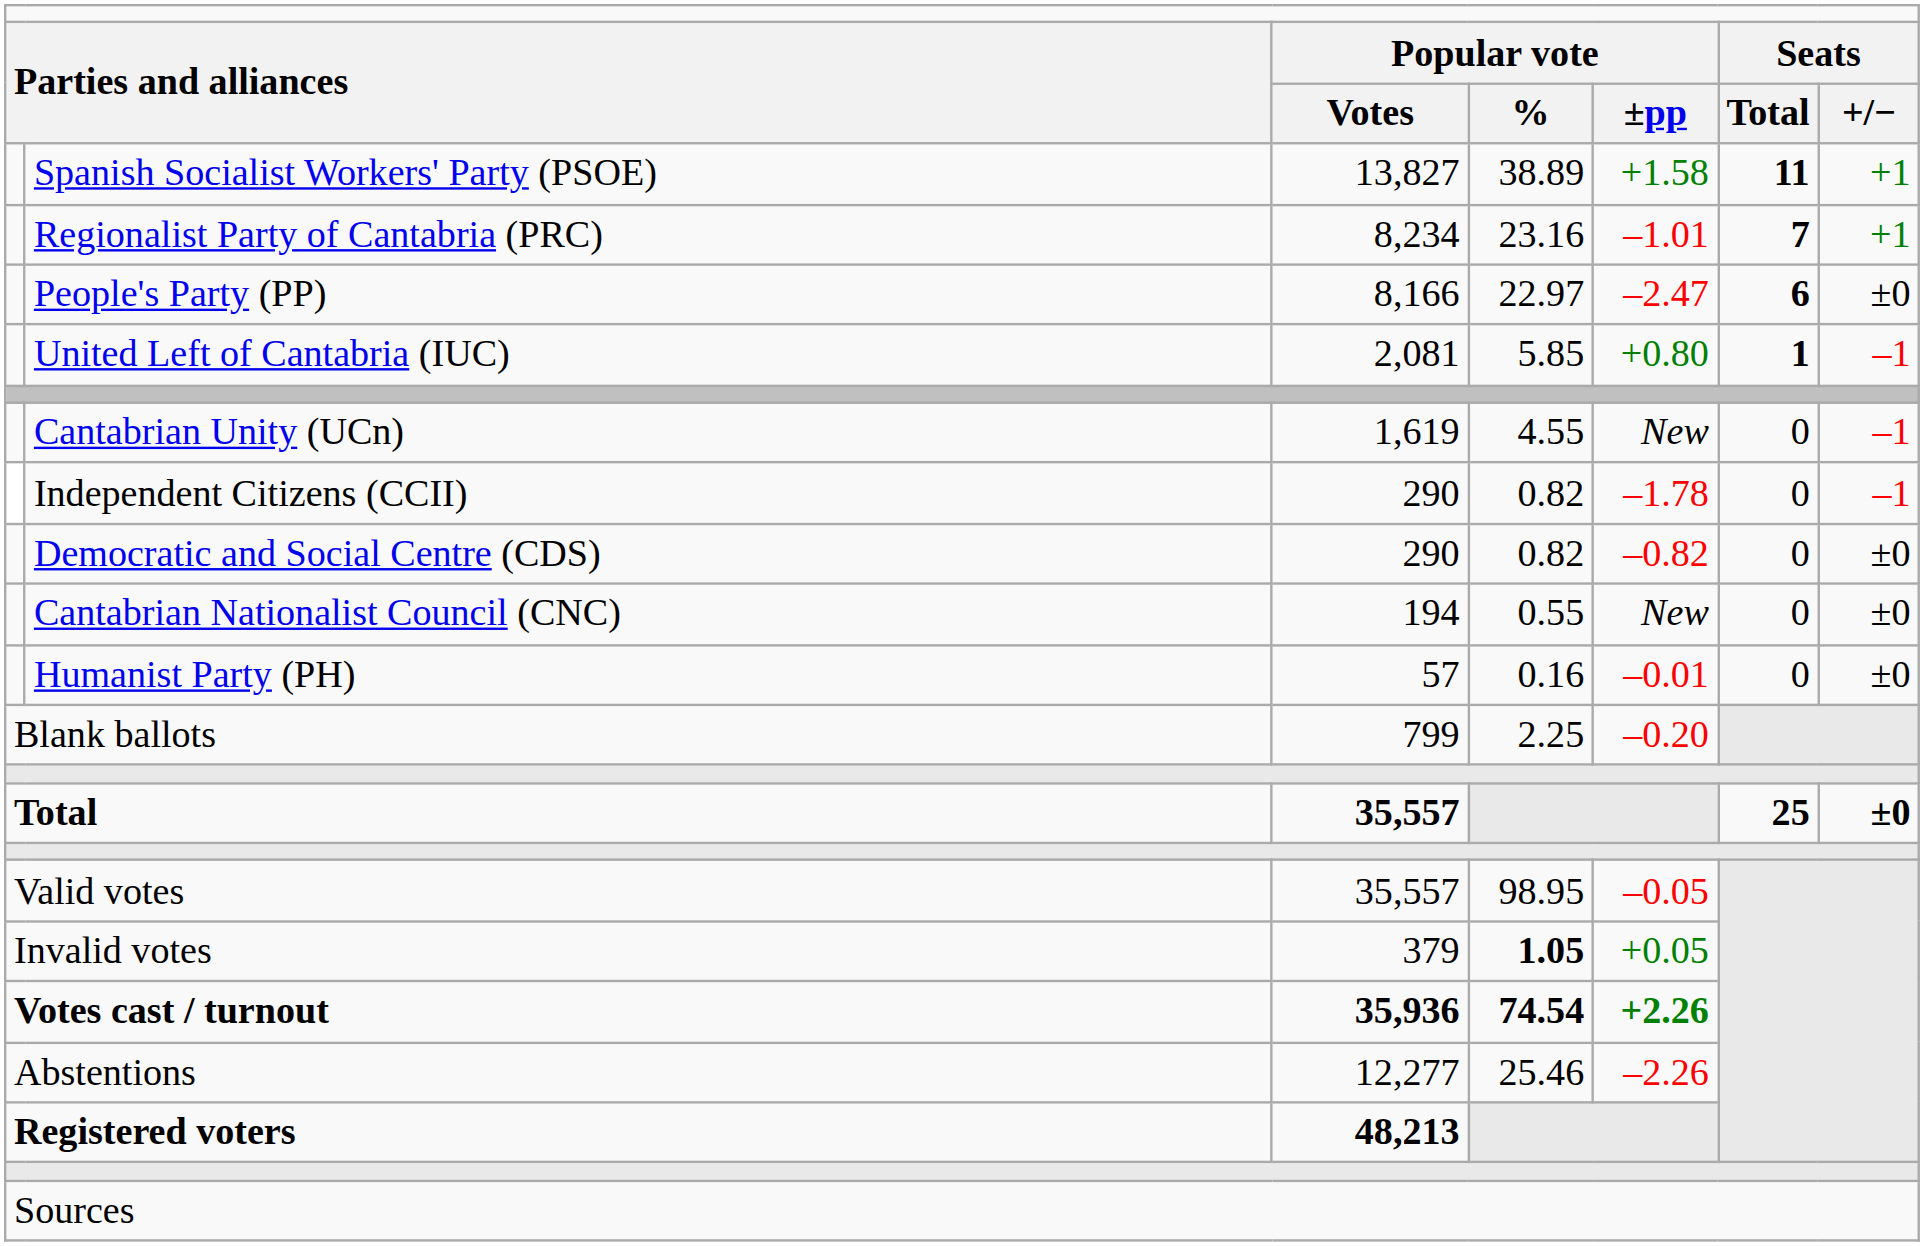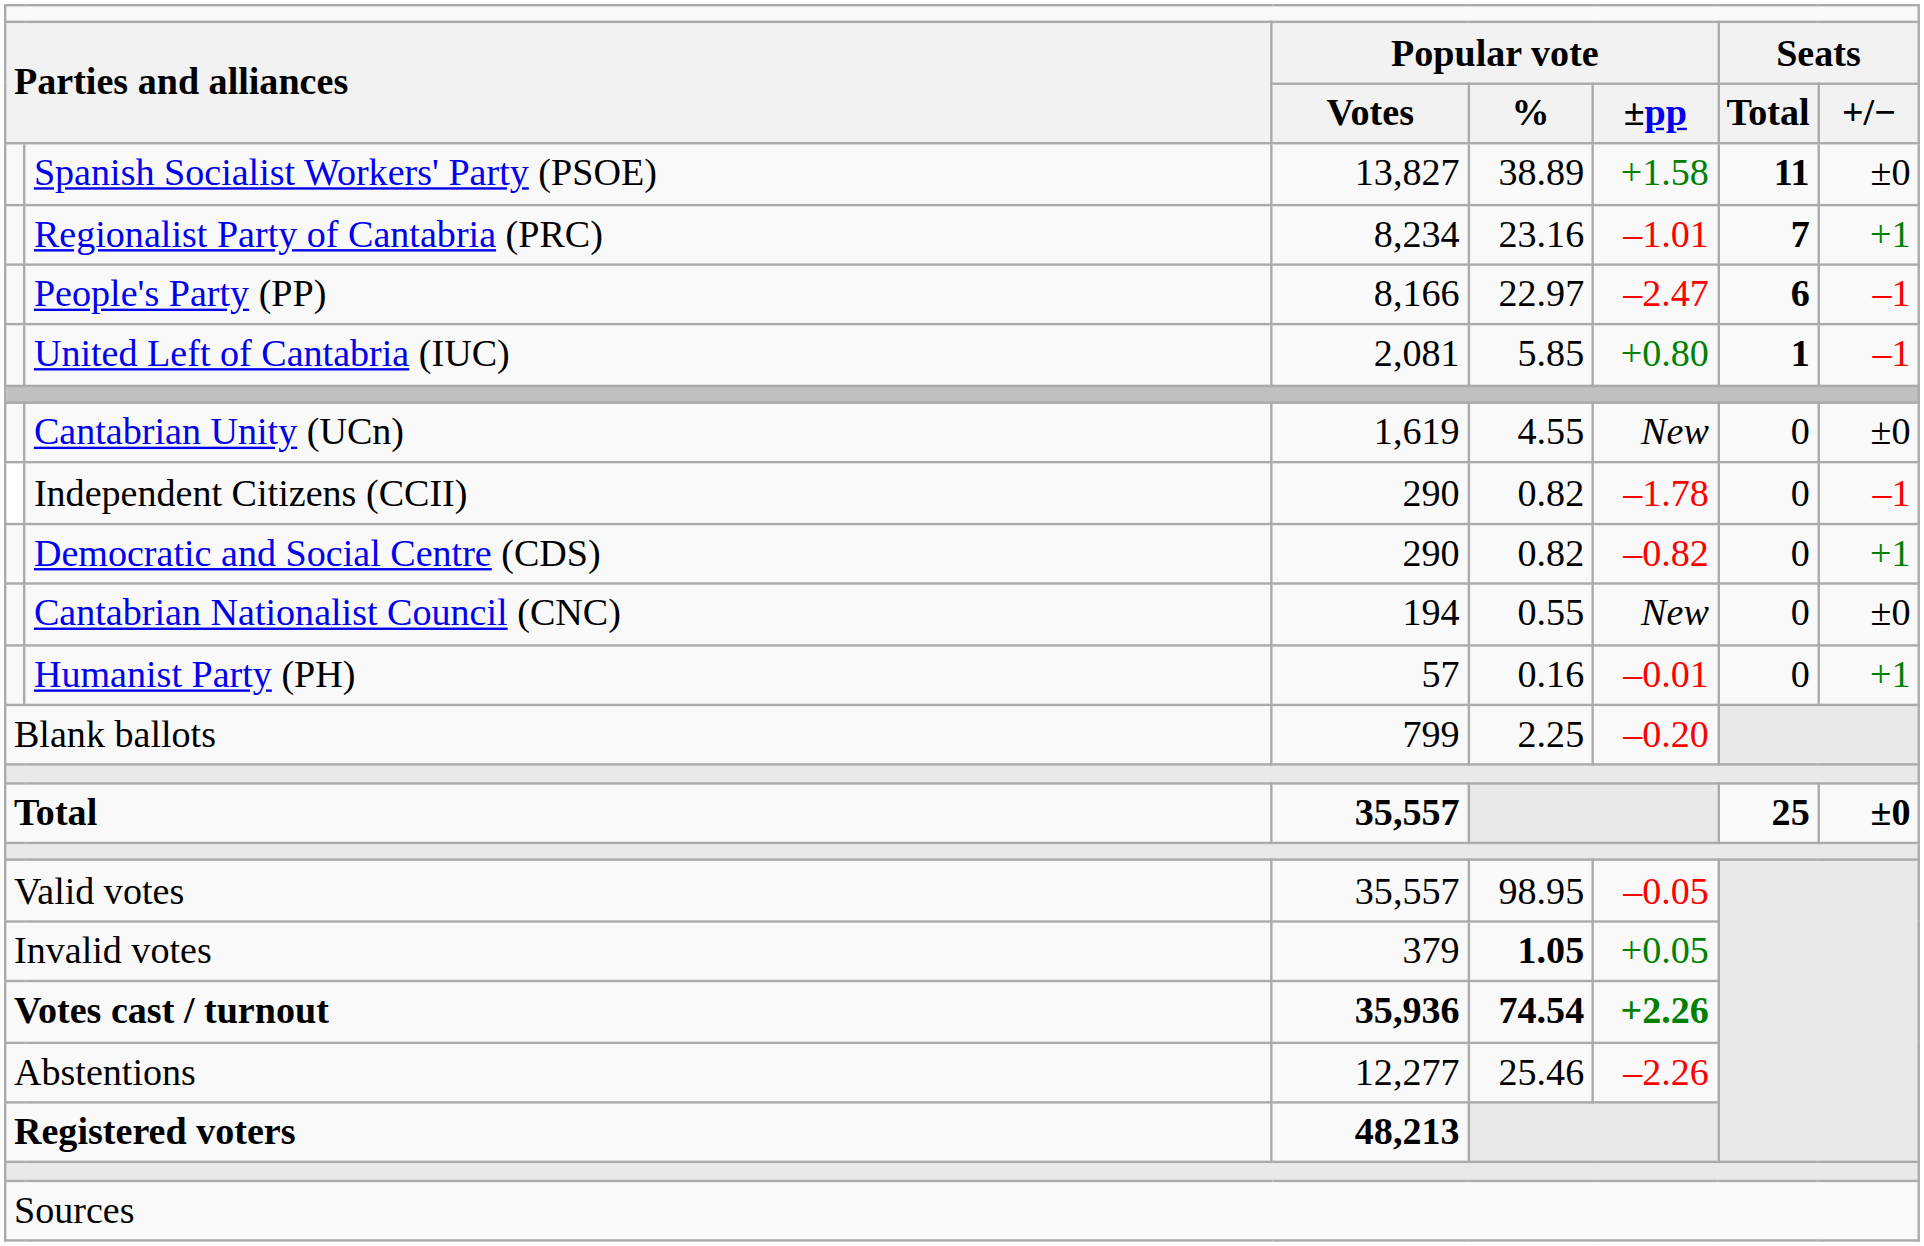(1890, 173) +1 -> (1891, 173) ±0
(1891, 293) ±0 -> (1891, 293) –1
(1891, 432) –1 -> (1891, 432) ±0
(1891, 552) ±0 -> (1890, 552) +1
(1891, 673) ±0 -> (1890, 673) +1
